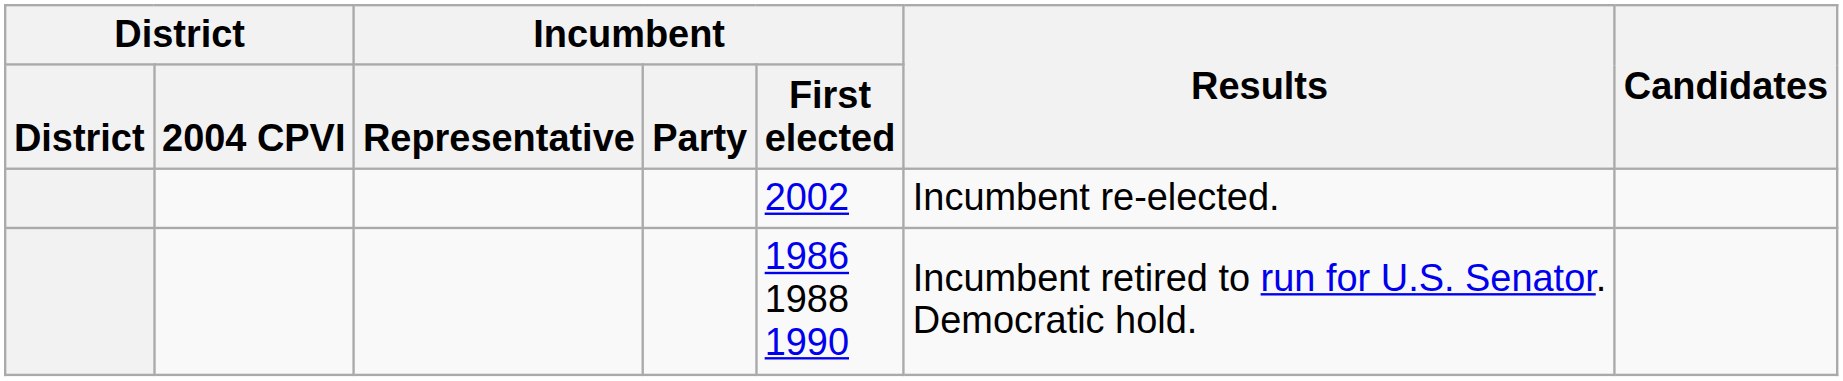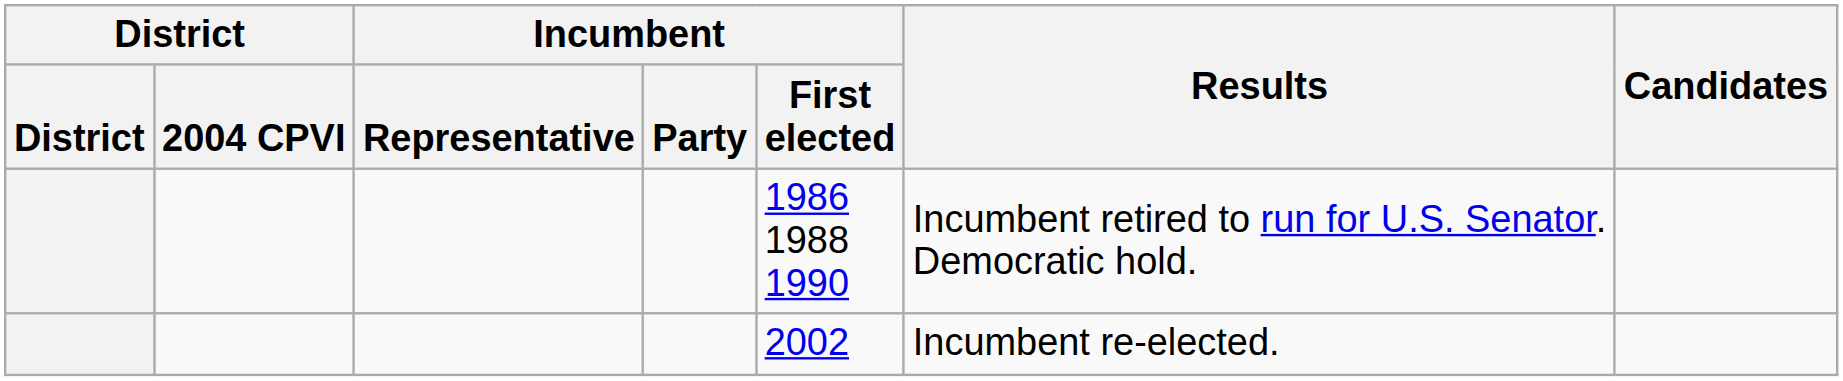(807, 197) 2002 -> (807, 240) 1986 1988 1990
(1096, 197) Incumbent re-elected. -> (1260, 240) Incumbent retired to run for U.S. Senator. Democratic hold.
(807, 300) 1986 1988 1990 -> (807, 342) 2002
(1260, 300) Incumbent retired to run for U.S. Senator. Democratic hold. -> (1096, 342) Incumbent re-elected.
